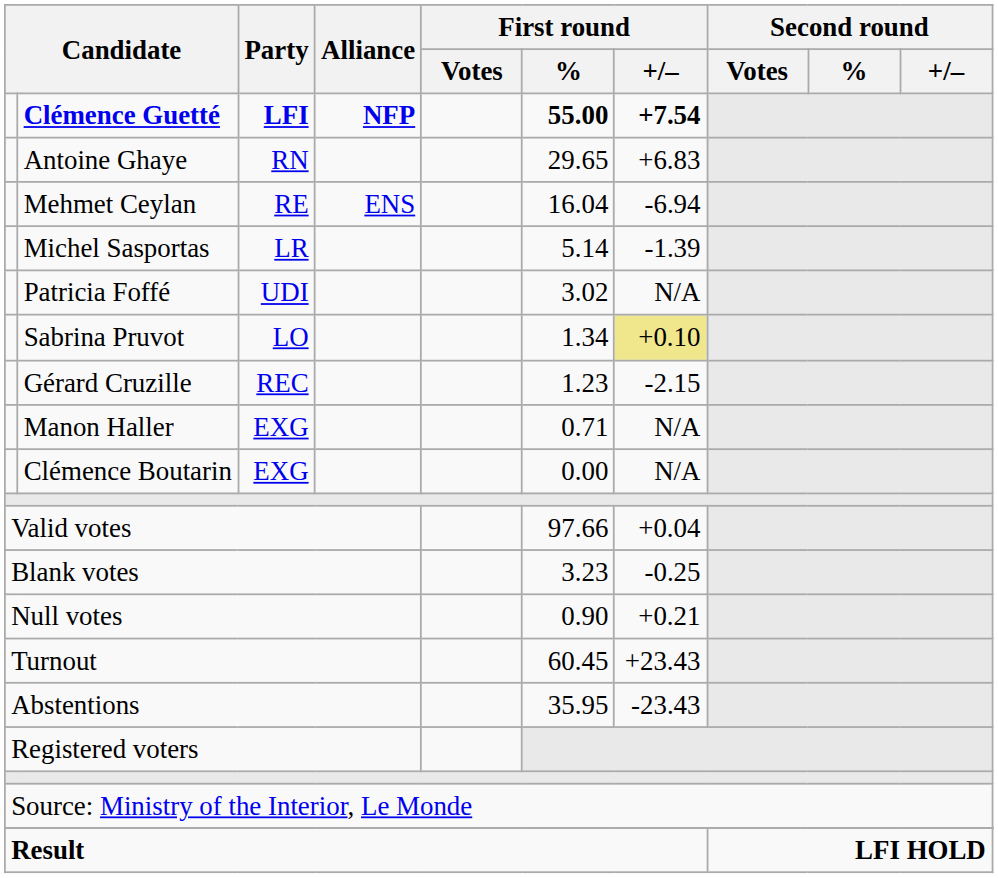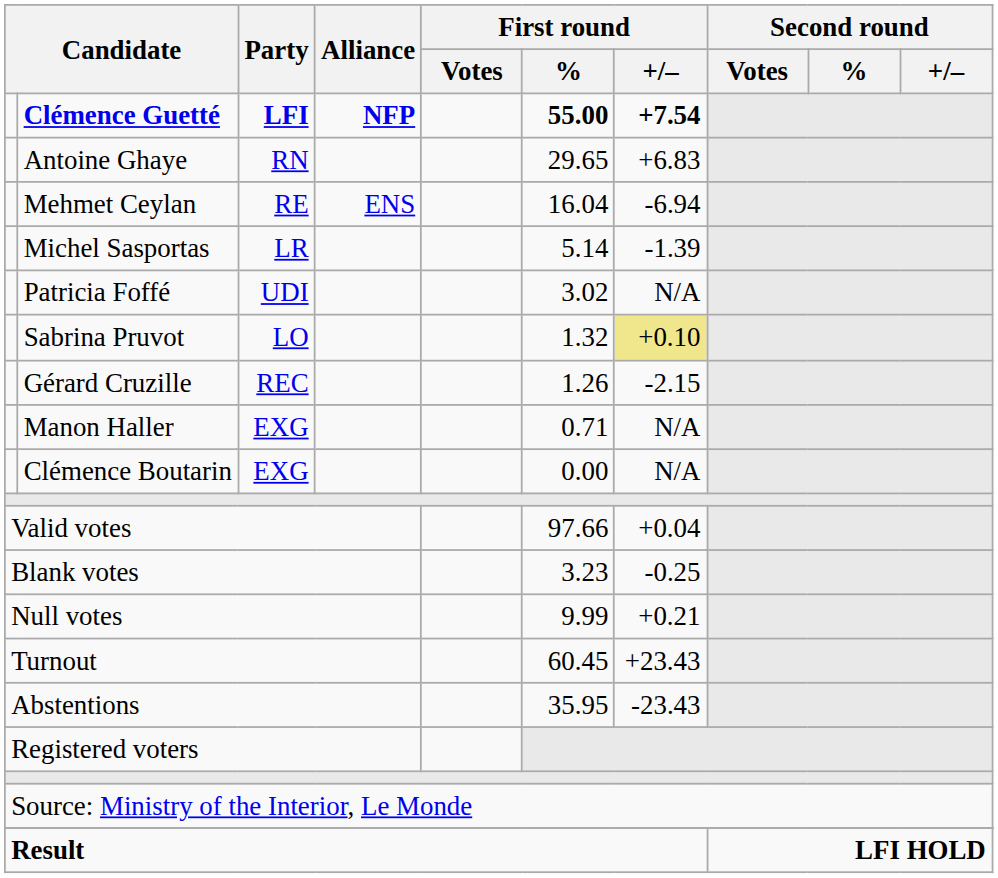(585, 337) 1.34 -> (585, 337) 1.32
(585, 381) 1.23 -> (585, 381) 1.26
(585, 616) 0.90 -> (585, 616) 9.99
